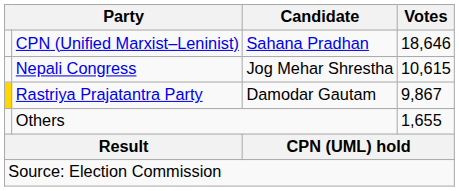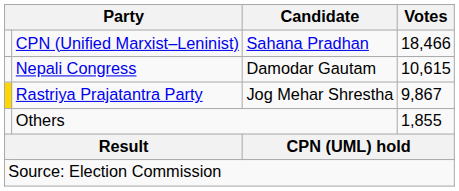(426, 43) 18,646 -> (426, 43) 18,466
(320, 69) Jog Mehar Shrestha -> (311, 69) Damodar Gautam
(311, 95) Damodar Gautam -> (320, 95) Jog Mehar Shrestha
(421, 120) 1,655 -> (421, 120) 1,855
